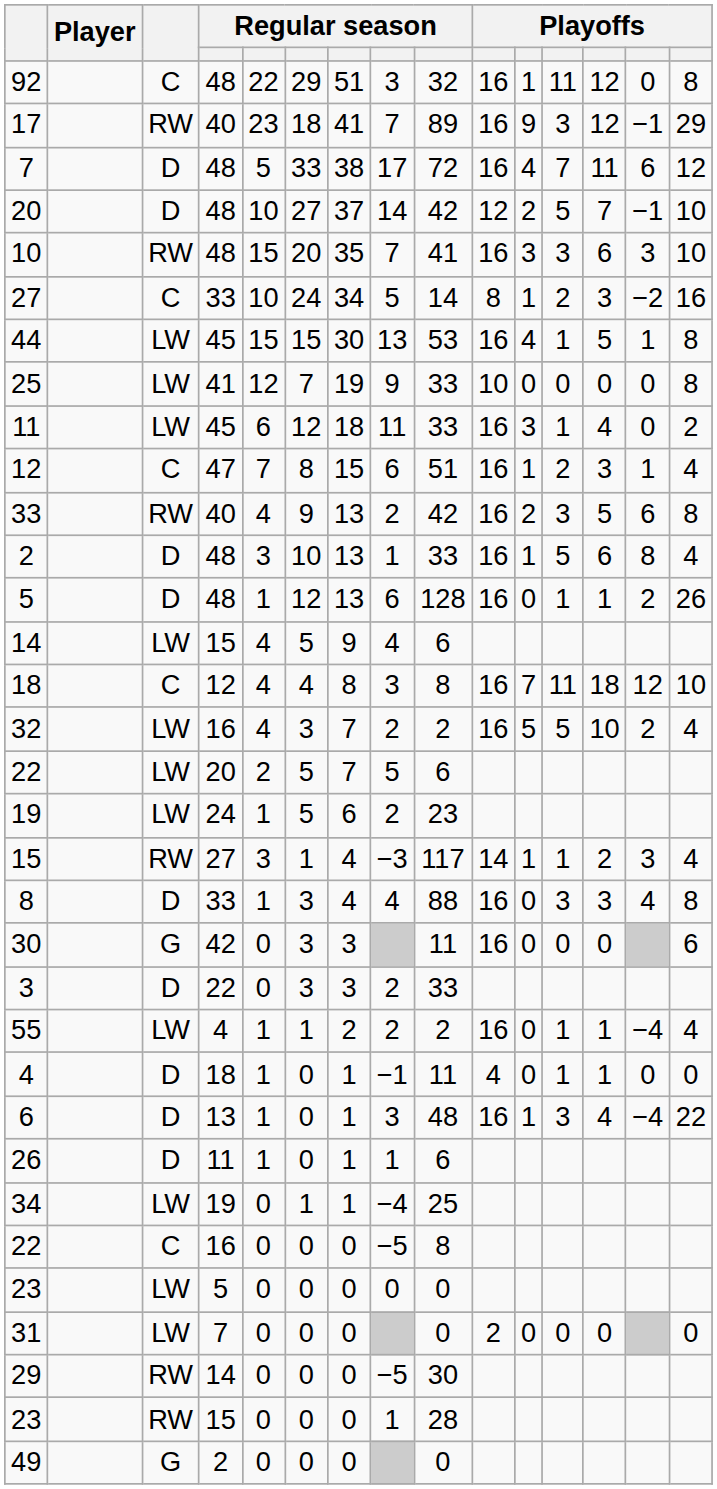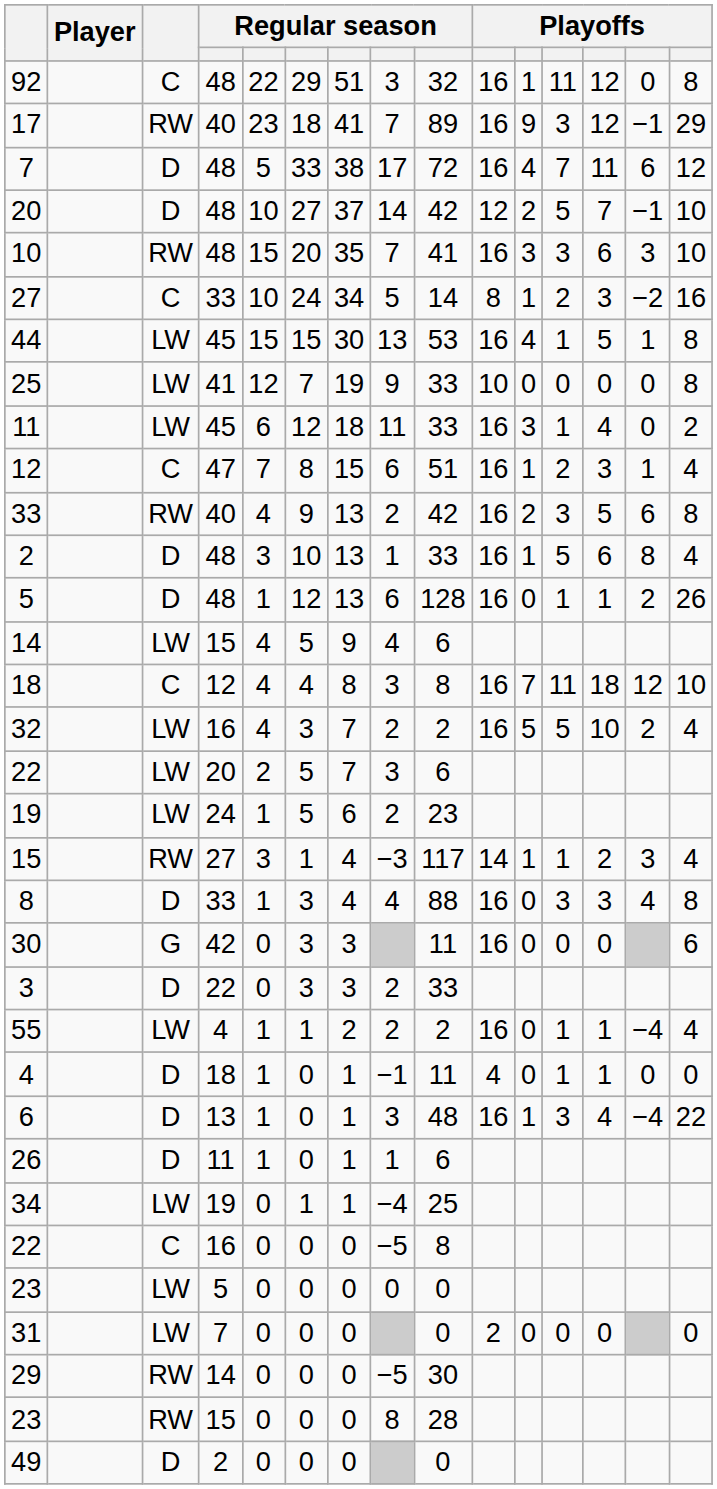(392, 771) 5 -> (392, 771) 3
(392, 1419) 1 -> (392, 1419) 8
(171, 1462) G -> (171, 1462) D
